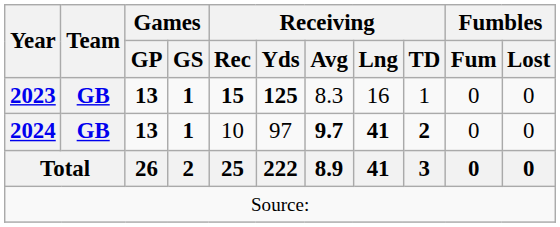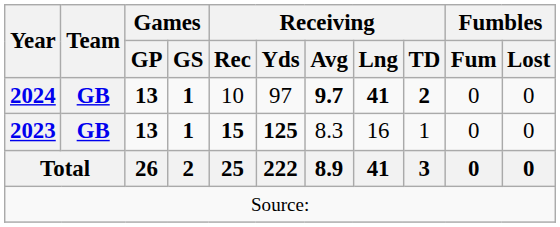rows swapped: (33, 95) <-> (33, 131)
